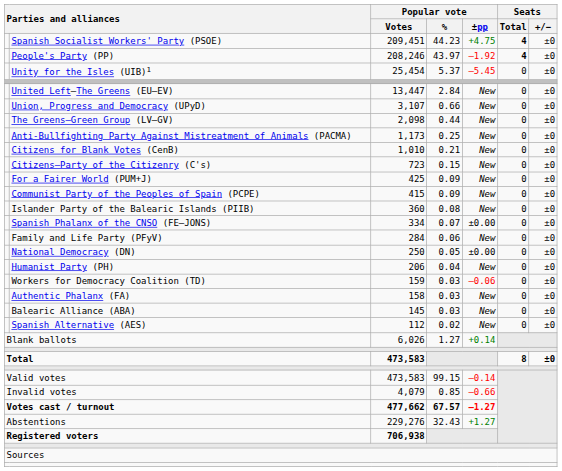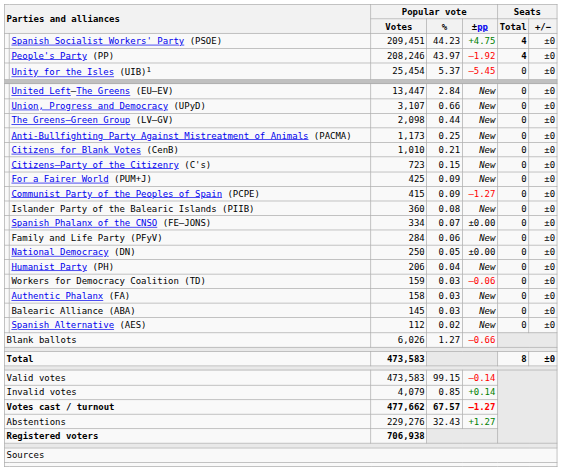(487, 194) New -> (482, 194) –1.27
(482, 340) +0.14 -> (482, 340) –0.66
(482, 392) –0.66 -> (482, 392) +0.14
